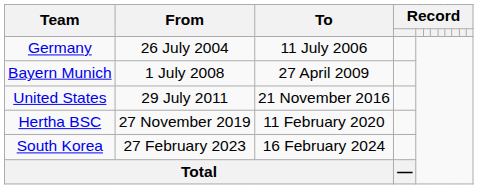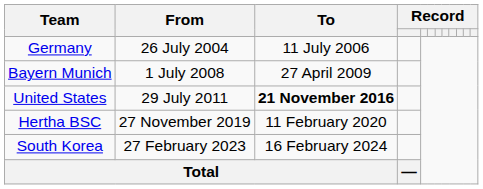(324, 97) normal -> (326, 97) bold
